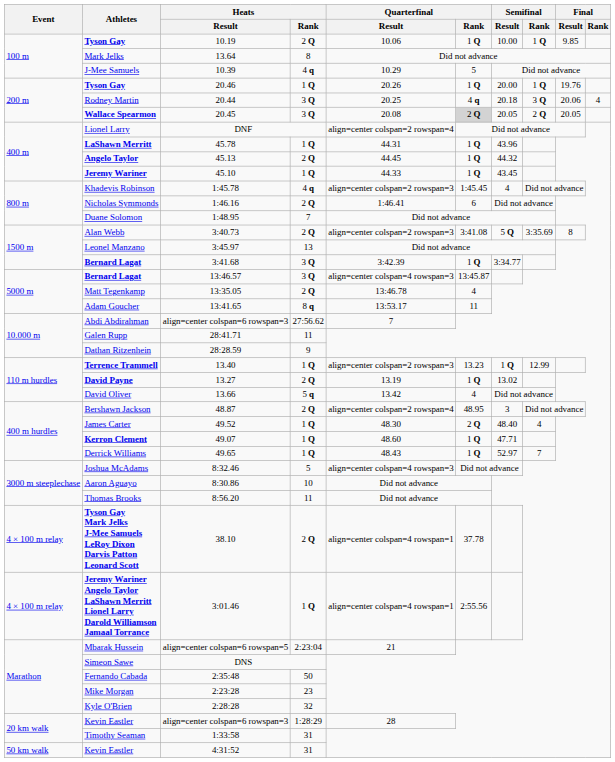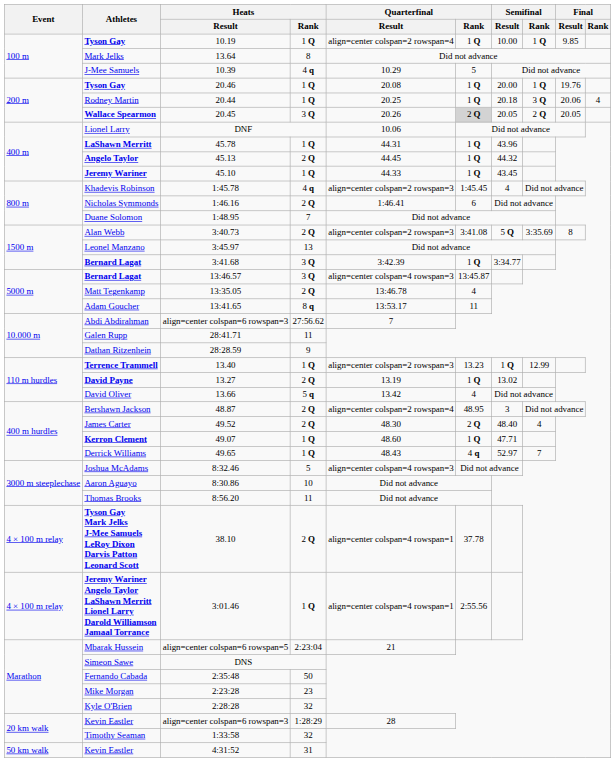(308, 41) 2 Q -> (308, 41) 1 Q
(391, 41) 10.06 -> (391, 41) align=center colspan=2 rowspan=4
(391, 85) 20.26 -> (391, 85) 20.08
(308, 100) 3 Q -> (308, 100) 1 Q
(474, 100) 4 q -> (474, 100) 1 Q
(391, 115) 20.08 -> (391, 115) 20.26
(391, 130) align=center colspan=2 rowspan=4 -> (391, 130) 10.06
(308, 424) 1 Q -> (308, 424) 2 Q
(474, 454) 1 Q -> (474, 454) 4 q
(308, 736) 31 -> (308, 736) 32
